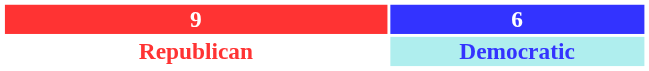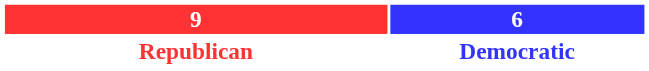(517, 51) paleturquoise background -> (517, 51) no background
